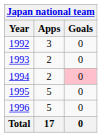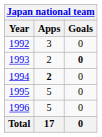(81, 60) normal -> (81, 60) bold
(49, 76) normal -> (49, 76) bold
(81, 76) pink background -> (81, 76) no background
